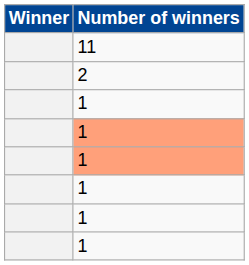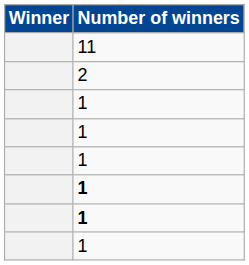(83, 132) lightsalmon background -> (83, 132) no background
(83, 160) lightsalmon background -> (83, 160) no background
(83, 189) normal -> (83, 189) bold
(83, 217) normal -> (83, 217) bold
